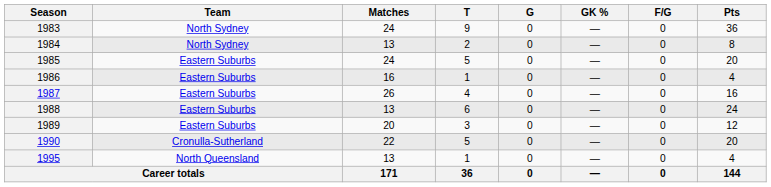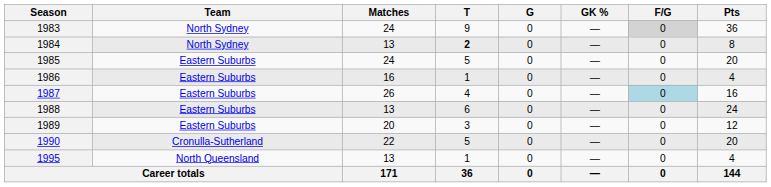(663, 29) no background -> (663, 29) lightgrey background
(467, 45) normal -> (467, 45) bold
(663, 94) no background -> (663, 94) lightblue background
